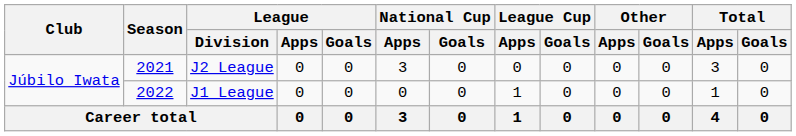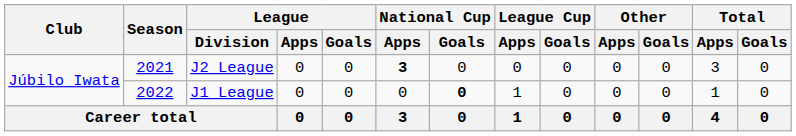(403, 68) normal -> (403, 68) bold
(462, 93) normal -> (462, 93) bold
